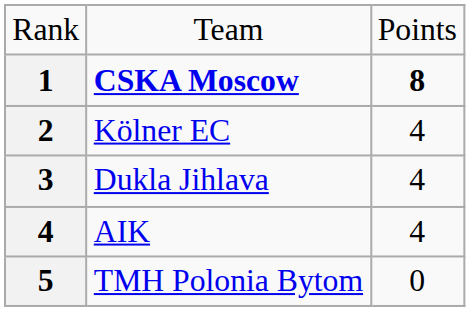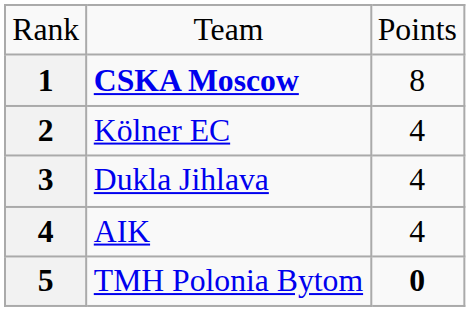(417, 79) bold -> (417, 79) normal
(417, 280) normal -> (417, 280) bold
